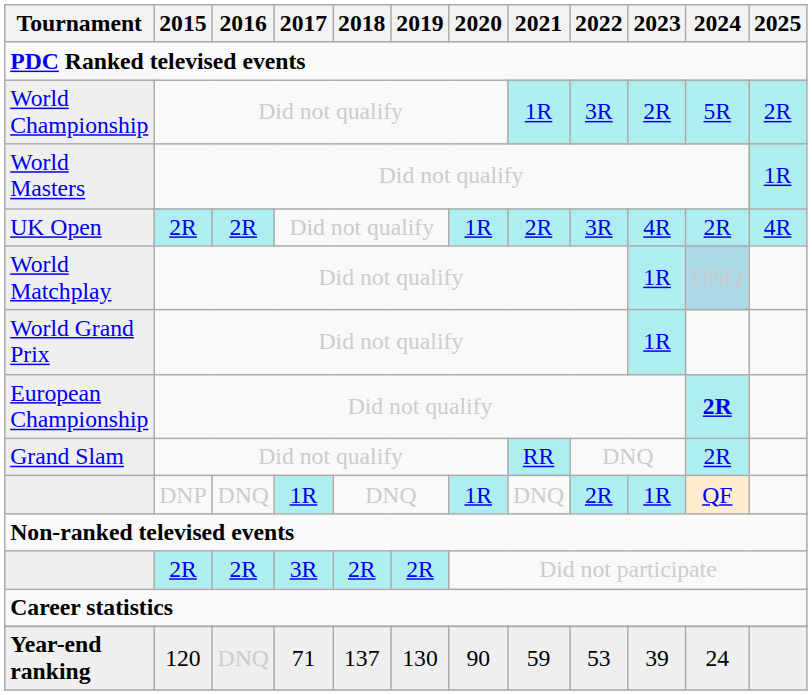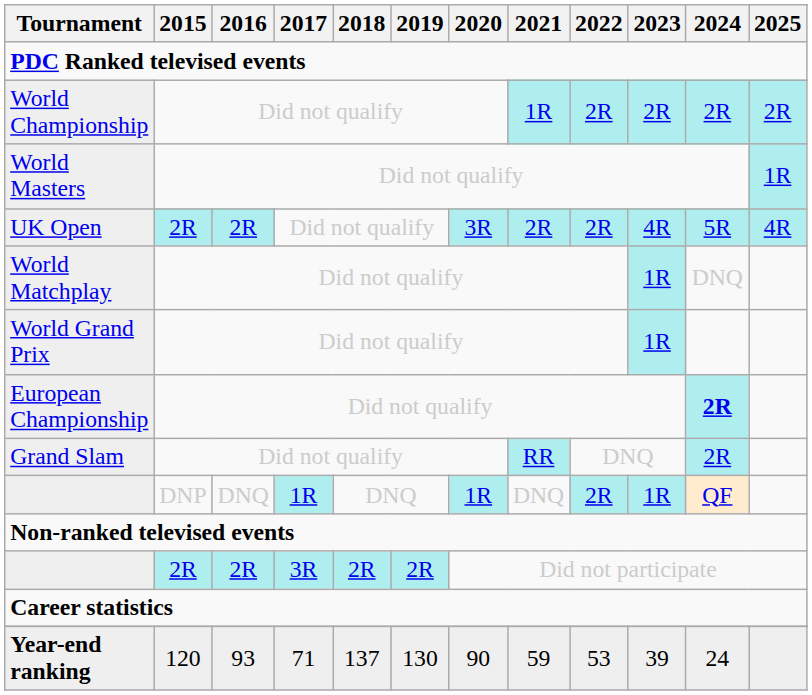(599, 111) 3R -> (599, 111) 2R
(717, 111) 5R -> (717, 111) 2R
(478, 226) 1R -> (478, 226) 3R
(599, 226) 3R -> (599, 226) 2R
(717, 226) 2R -> (717, 226) 5R
(717, 277) lightblue background -> (717, 277) no background
(243, 658) DNQ -> (243, 658) 93
